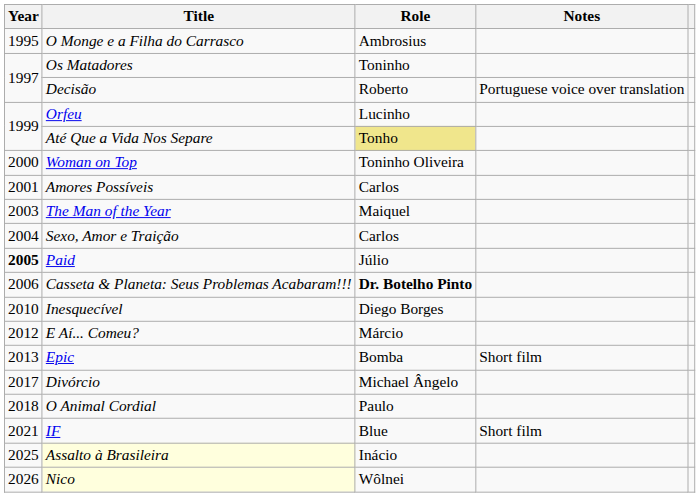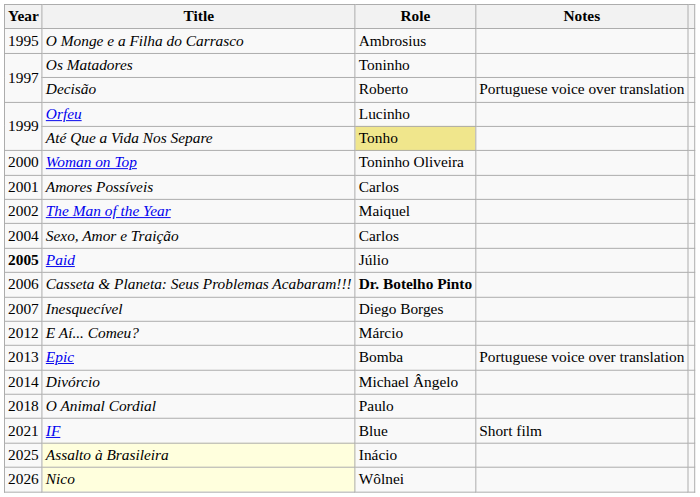(23, 211) 2003 -> (23, 211) 2002
(23, 308) 2010 -> (23, 308) 2007
(511, 357) Short film -> (582, 357) Portuguese voice over translation
(23, 382) 2017 -> (23, 382) 2014
